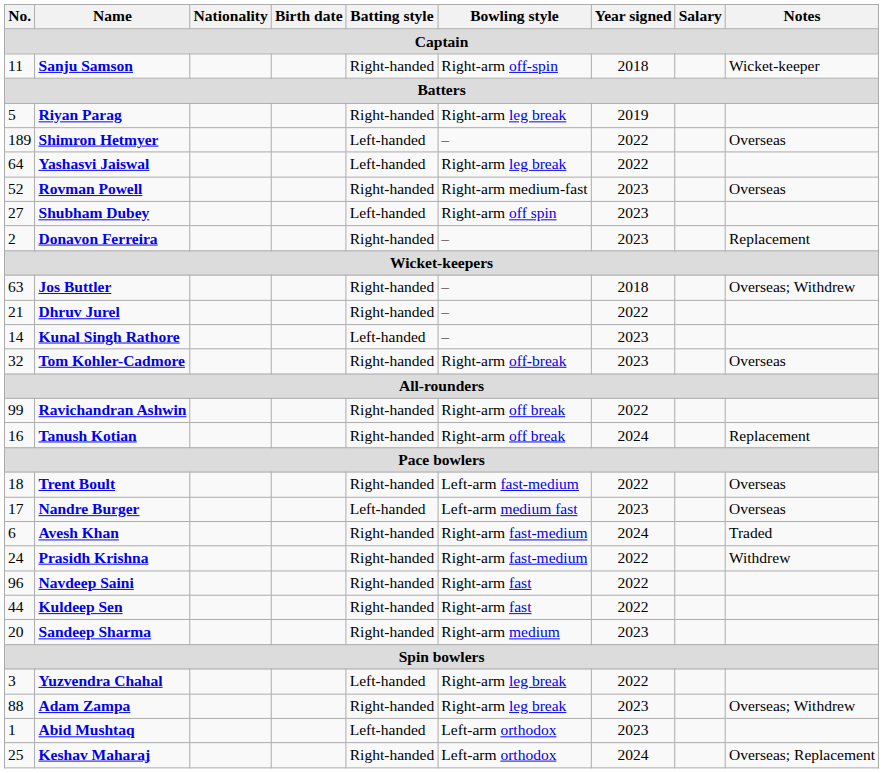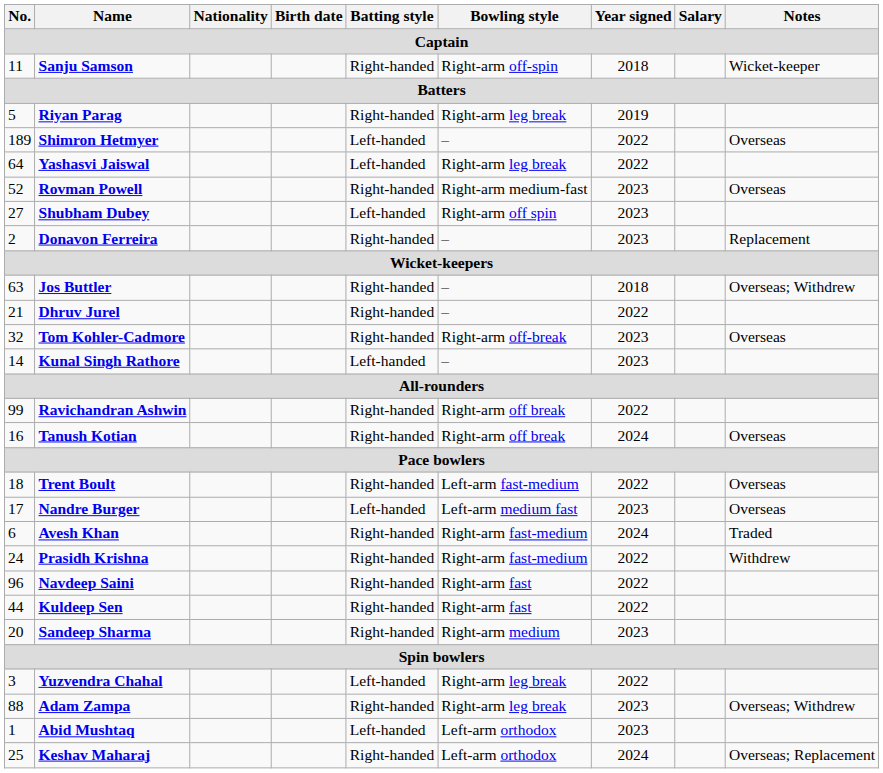rows swapped: (112, 361) <-> (109, 336)
(769, 435) Replacement -> (757, 435) Overseas
